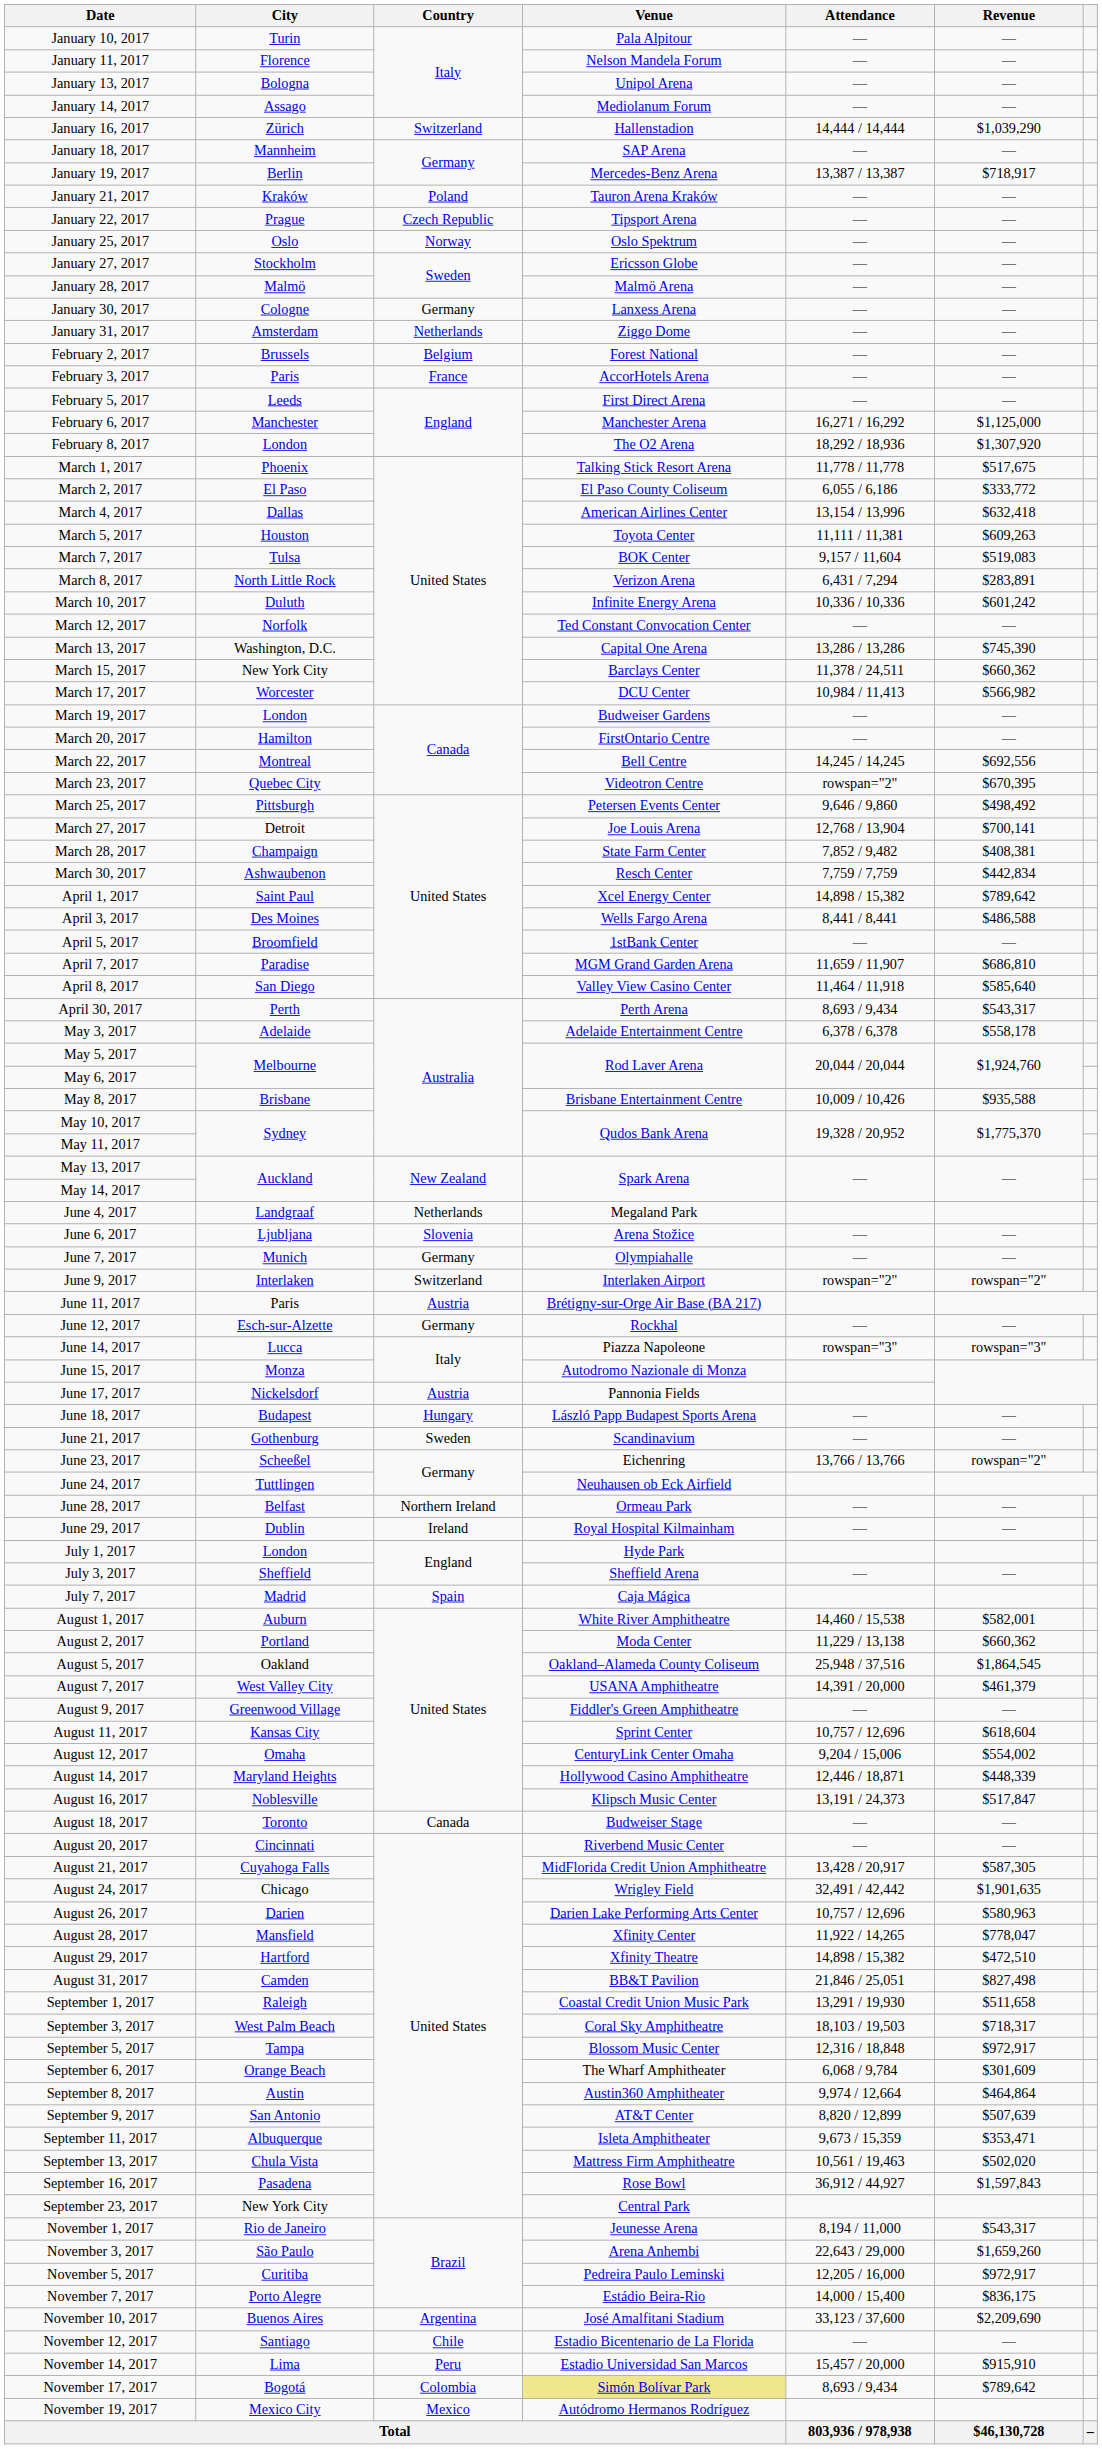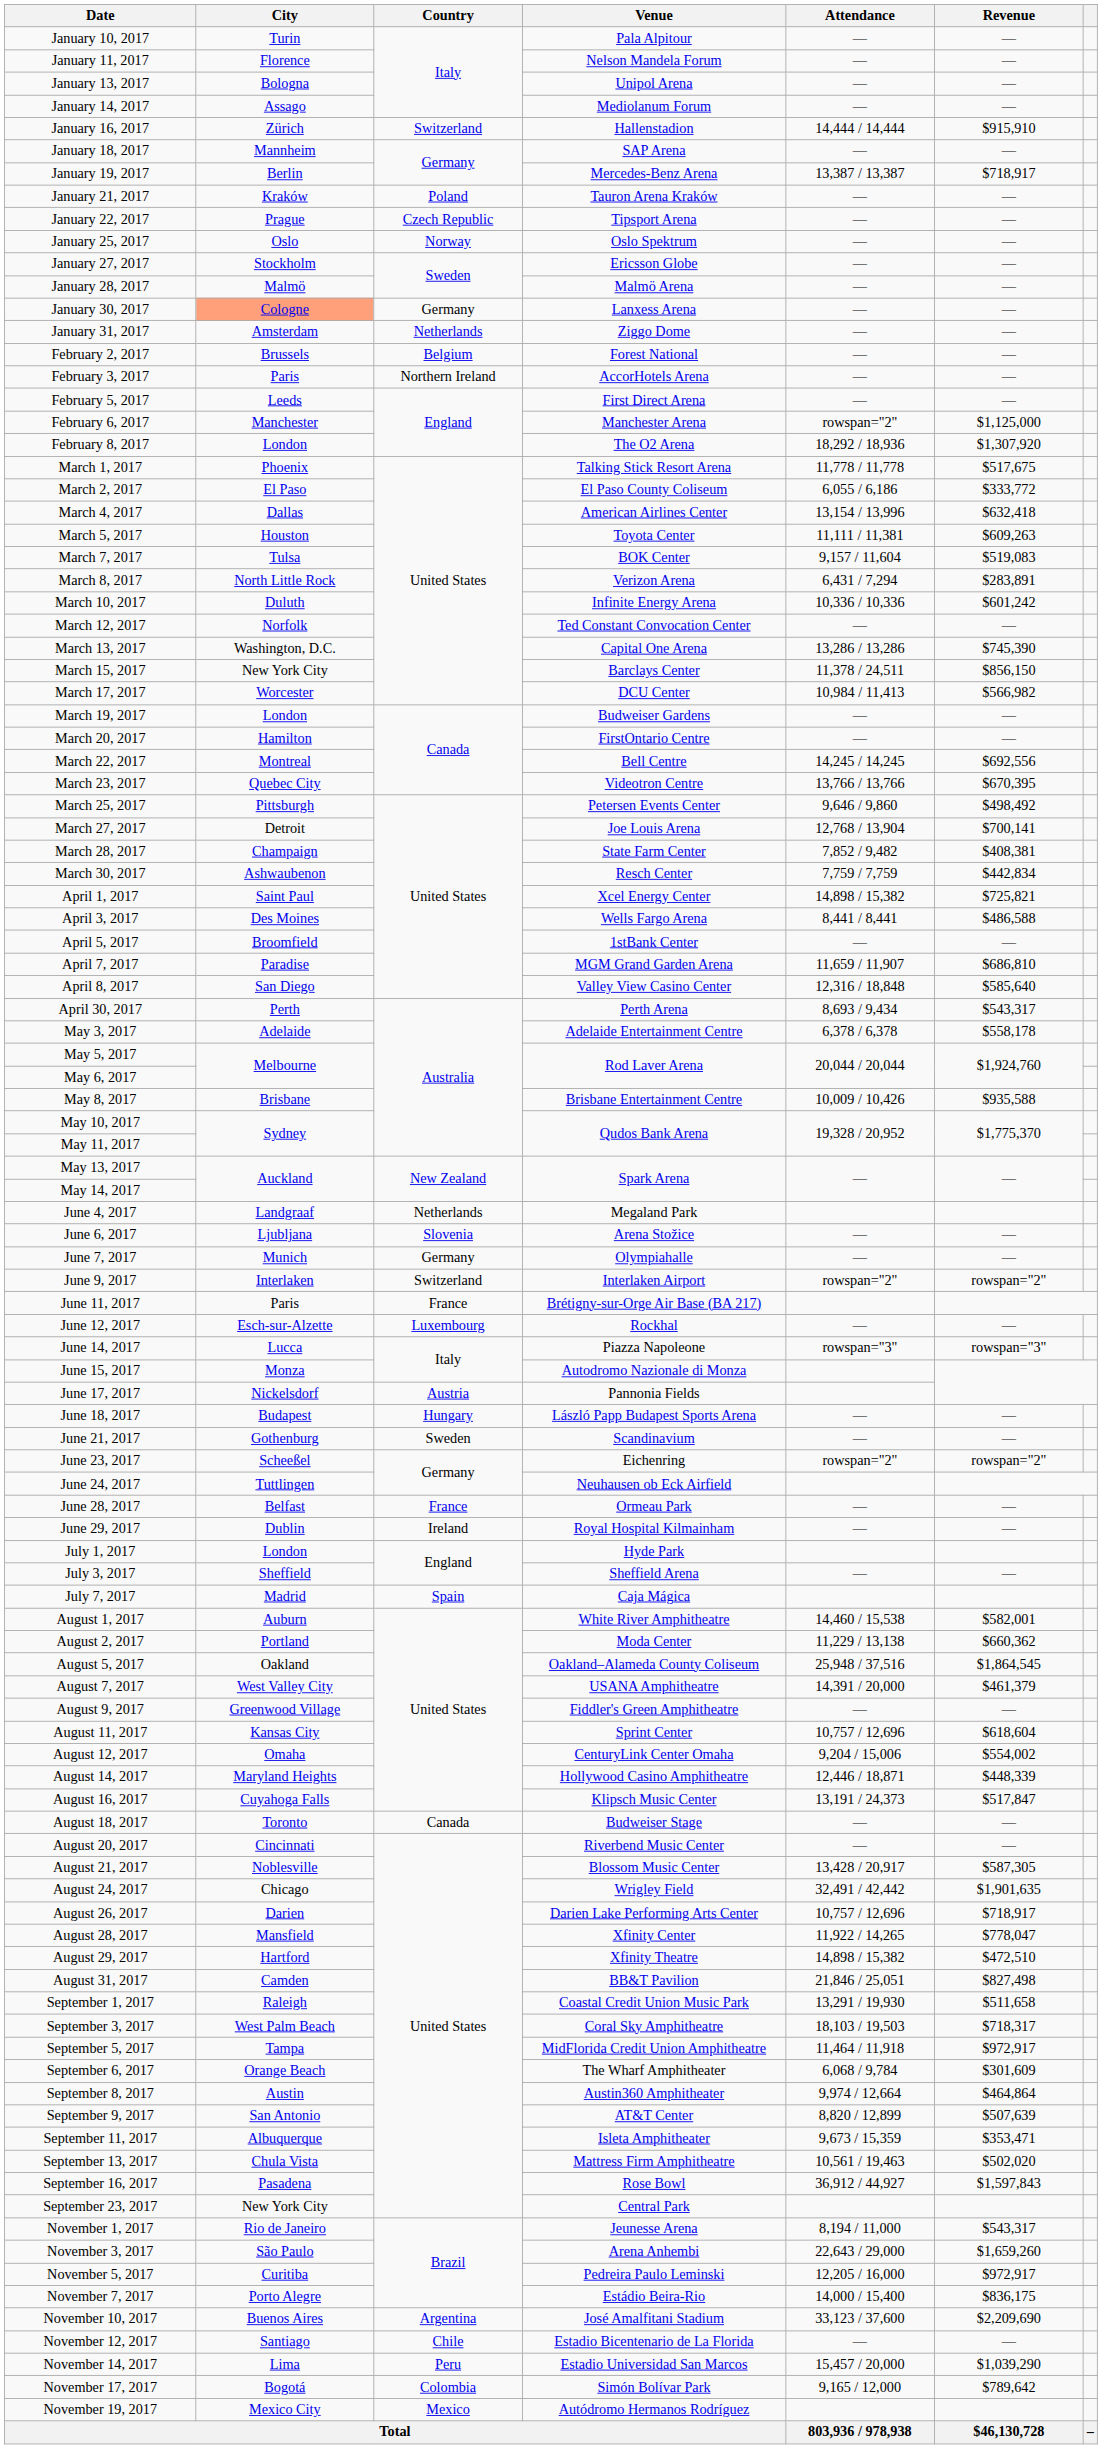(1009, 128) $1,039,290 -> (1009, 128) $915,910
(285, 309) no background -> (285, 309) lightsalmon background
(448, 377) France -> (448, 377) Northern Ireland
(860, 422) 16,271 / 16,292 -> (860, 422) rowspan="2"
(1009, 670) $660,362 -> (1009, 670) $856,150
(860, 783) rowspan="2" -> (860, 783) 13,766 / 13,766
(1009, 896) $789,642 -> (1009, 896) $725,821
(860, 986) 11,464 / 11,918 -> (860, 986) 12,316 / 18,848
(448, 1303) Austria -> (448, 1303) France
(448, 1325) Germany -> (448, 1325) Luxembourg
(860, 1461) 13,766 / 13,766 -> (860, 1461) rowspan="2"
(448, 1506) Northern Ireland -> (448, 1506) France
(285, 1799) Noblesville -> (285, 1799) Cuyahoga Falls
(285, 1867) Cuyahoga Falls -> (285, 1867) Noblesville
(654, 1867) MidFlorida Credit Union Amphitheatre -> (654, 1867) Blossom Music Center
(1009, 1912) $580,963 -> (1009, 1912) $718,917
(654, 2048) Blossom Music Center -> (654, 2048) MidFlorida Credit Union Amphitheatre
(860, 2048) 12,316 / 18,848 -> (860, 2048) 11,464 / 11,918
(1009, 2364) $915,910 -> (1009, 2364) $1,039,290
(654, 2387) khaki background -> (654, 2387) no background
(860, 2387) 8,693 / 9,434 -> (860, 2387) 9,165 / 12,000
